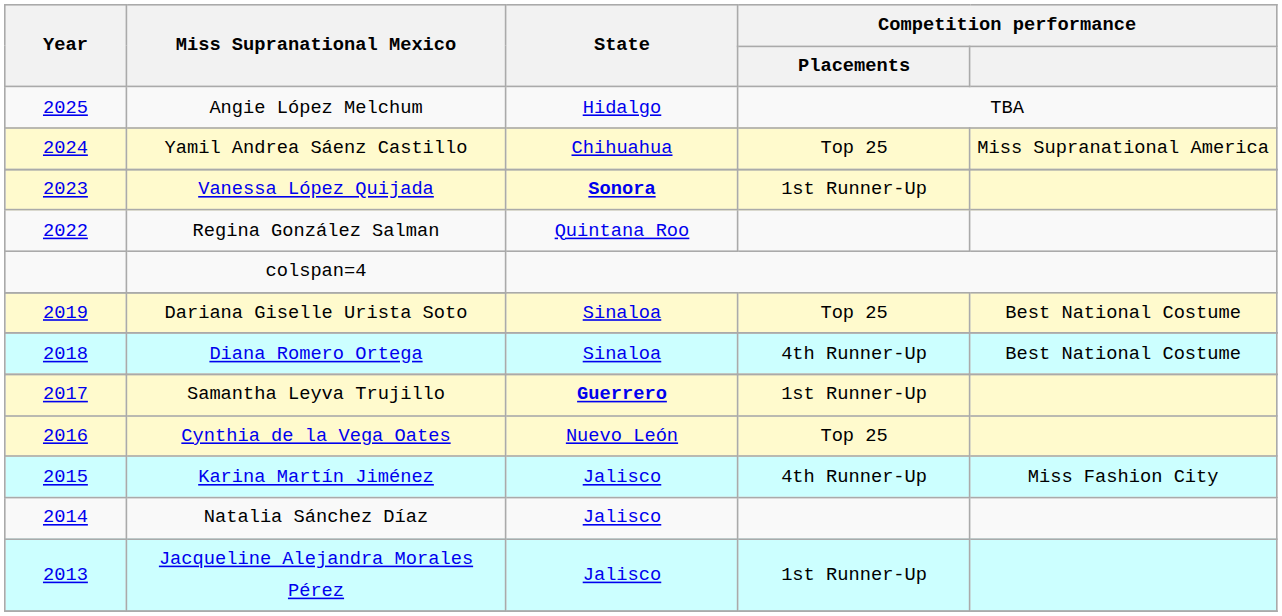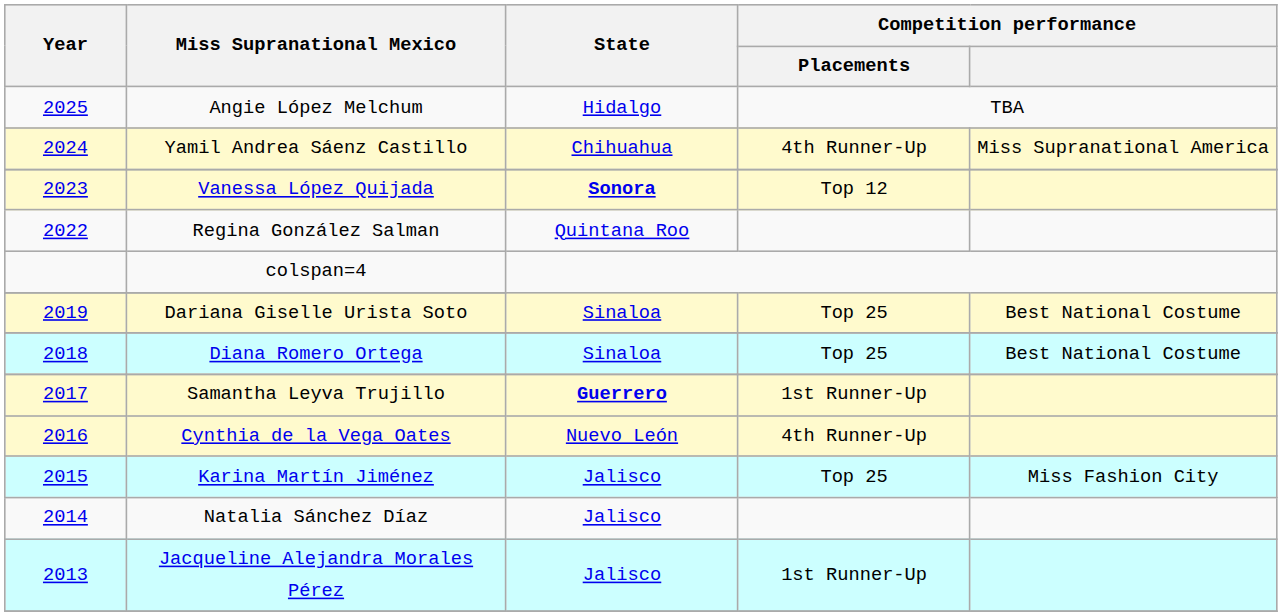(854, 148) Top 25 -> (854, 148) 4th Runner-Up
(854, 189) 1st Runner-Up -> (854, 189) Top 12
(854, 353) 4th Runner-Up -> (854, 353) Top 25
(854, 436) Top 25 -> (854, 436) 4th Runner-Up
(854, 477) 4th Runner-Up -> (854, 477) Top 25
